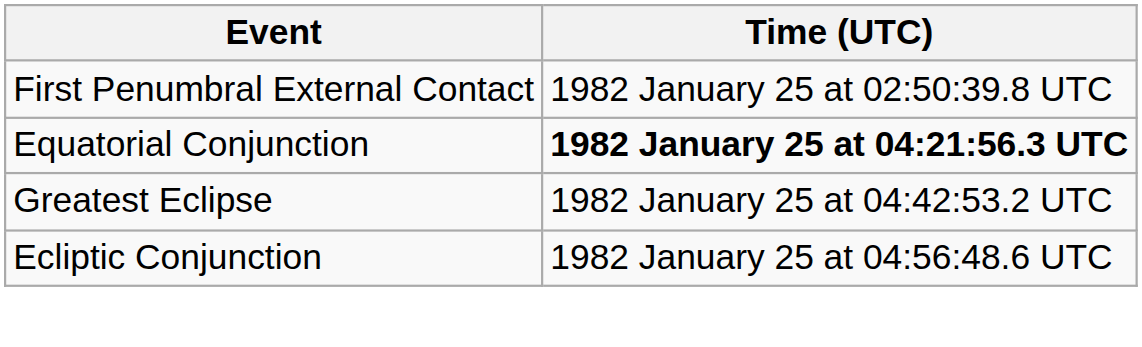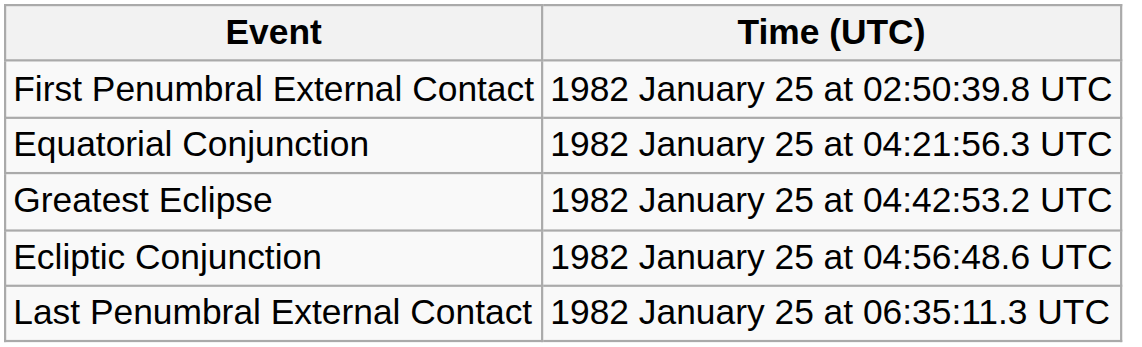(839, 144) bold -> (831, 144) normal
+ row: (273, 312)
